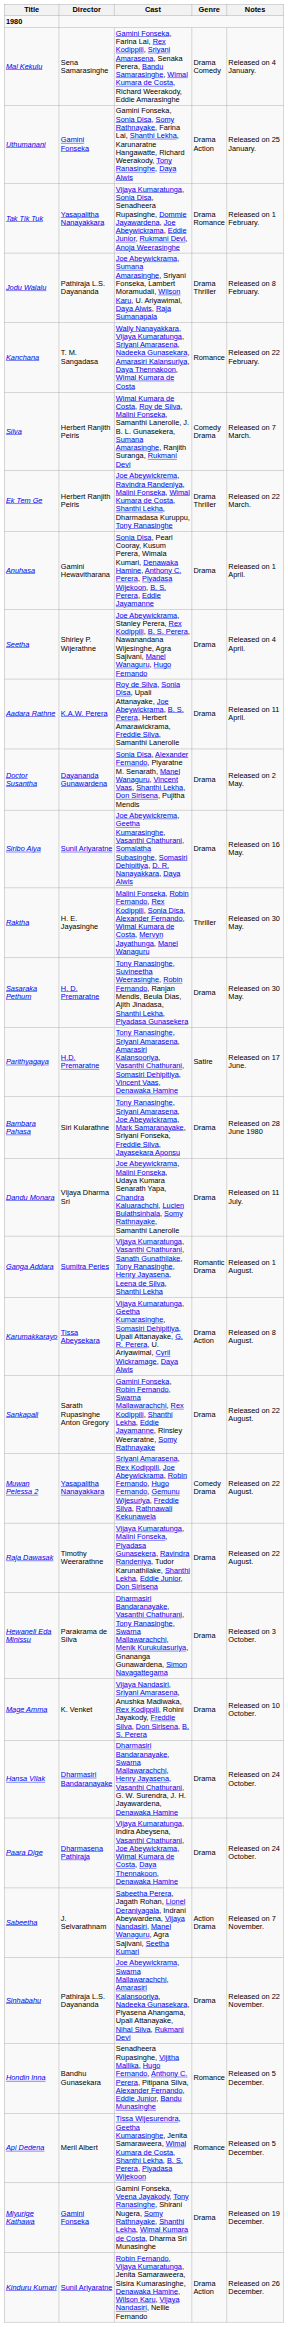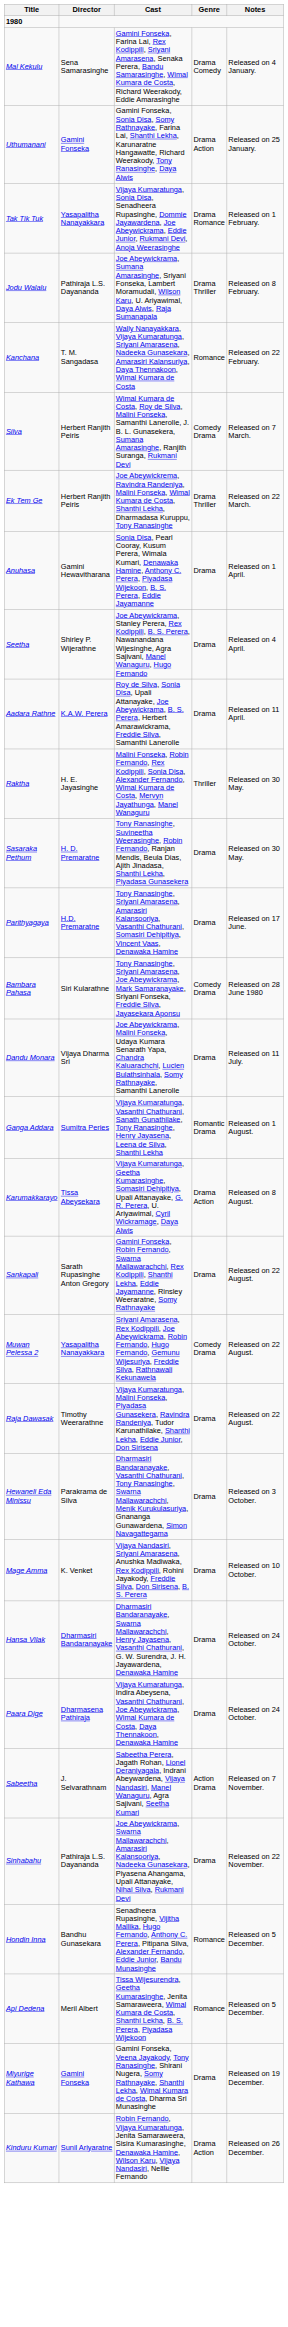- row: (21, 779)
- row: (23, 849)
(203, 1062) Satire -> (204, 923) Drama
(204, 1127) Drama -> (207, 988) Comedy Drama
